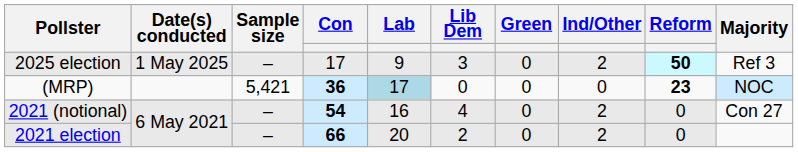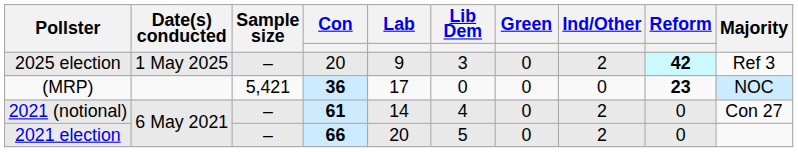(335, 63) 17 -> (335, 63) 20
(681, 63) 50 -> (681, 63) 42
(399, 87) lightblue background -> (399, 87) no background
(335, 111) 54 -> (335, 111) 61
(399, 111) 16 -> (399, 111) 14
(463, 134) 2 -> (463, 134) 5
